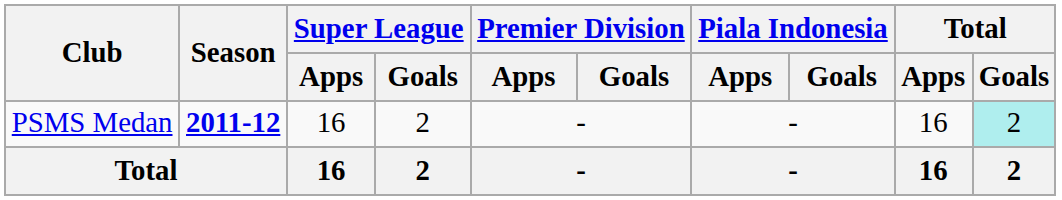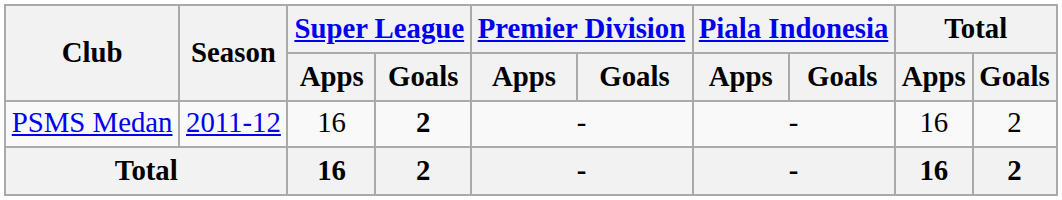(233, 123) bold -> (233, 123) normal
(423, 123) normal -> (423, 123) bold
(1014, 123) paleturquoise background -> (1014, 123) no background
